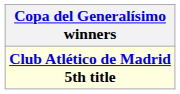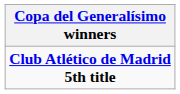(90, 67) lightyellow background -> (90, 67) no background
